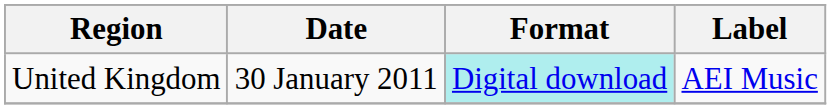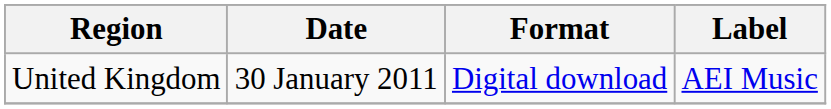(560, 77) paleturquoise background -> (560, 77) no background
